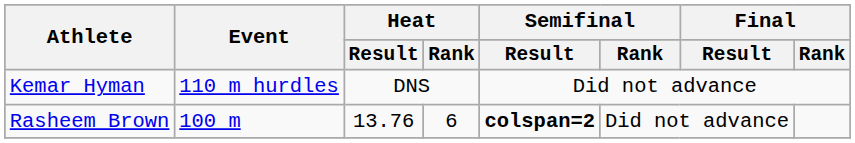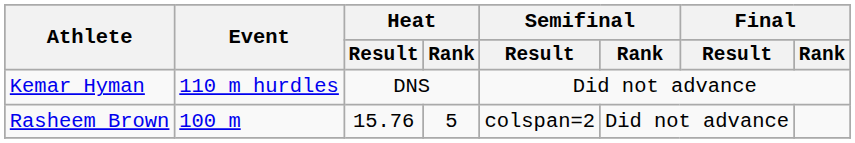(384, 121) 13.76 -> (384, 121) 15.76
(451, 121) 6 -> (451, 121) 5
(540, 121) bold -> (540, 121) normal
